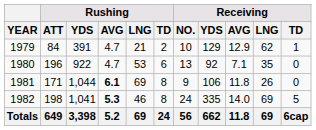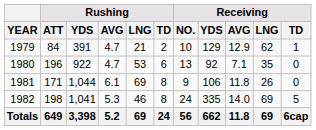(112, 82) bold -> (112, 82) normal
(112, 99) bold -> (112, 99) normal
